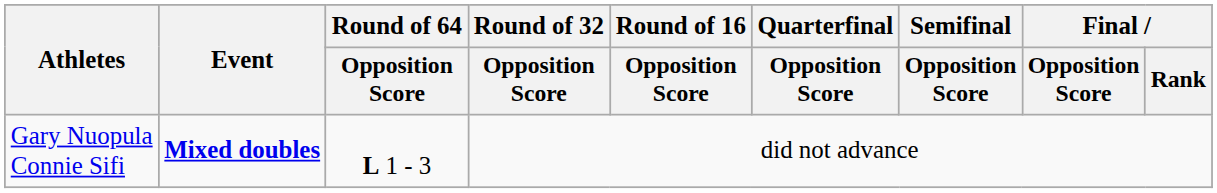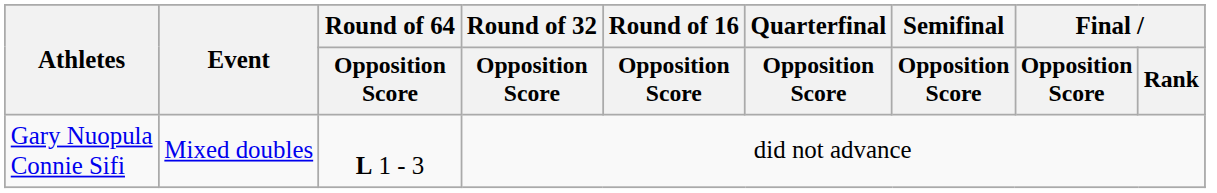(242, 150) bold -> (239, 150) normal
